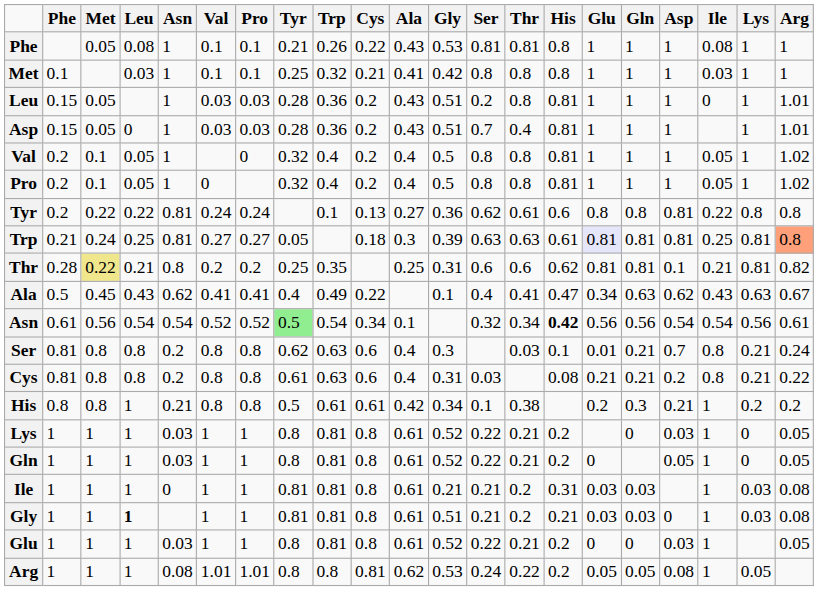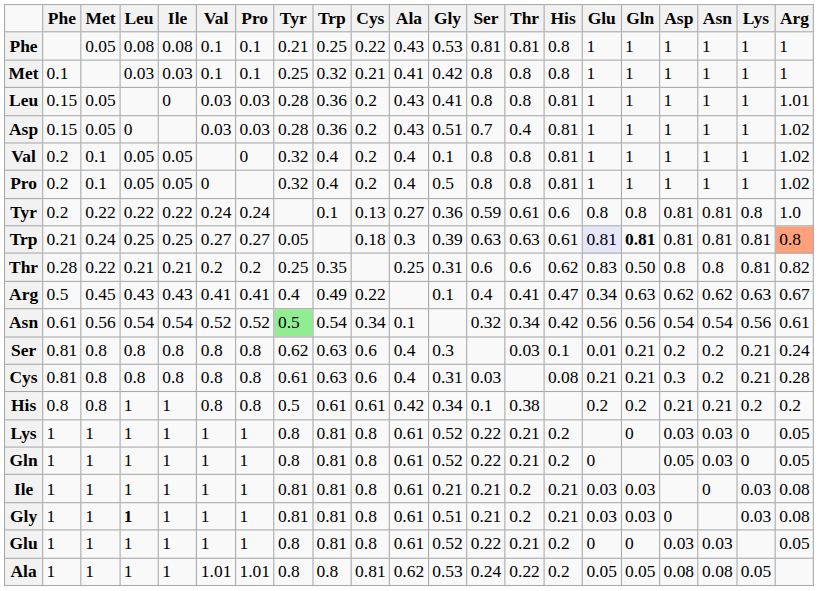columns swapped: (717, 18) <-> (178, 18)
(332, 45) 0.26 -> (332, 45) 0.25
(447, 101) 0.51 -> (447, 101) 0.41
(482, 101) 0.2 -> (482, 101) 0.8
(794, 128) 1.01 -> (794, 128) 1.02
(443, 156) 0.5 -> (443, 156) 0.1
(486, 211) 0.62 -> (486, 211) 0.59
(790, 211) 0.8 -> (790, 211) 1.0
(640, 239) normal -> (640, 239) bold
(100, 267) khaki background -> (100, 267) no background
(602, 267) 0.81 -> (602, 267) 0.83
(640, 267) 0.81 -> (640, 267) 0.50
(674, 267) 0.1 -> (674, 267) 0.8
(24, 294) Ala -> (24, 294) Arg
(563, 322) bold -> (563, 322) normal
(674, 350) 0.7 -> (674, 350) 0.2
(674, 377) 0.2 -> (674, 377) 0.3
(794, 377) 0.22 -> (794, 377) 0.28
(636, 405) 0.3 -> (636, 405) 0.2
(563, 488) 0.31 -> (563, 488) 0.21
(24, 571) Arg -> (24, 571) Ala
